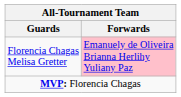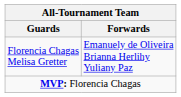(129, 56) pink background -> (129, 56) no background
